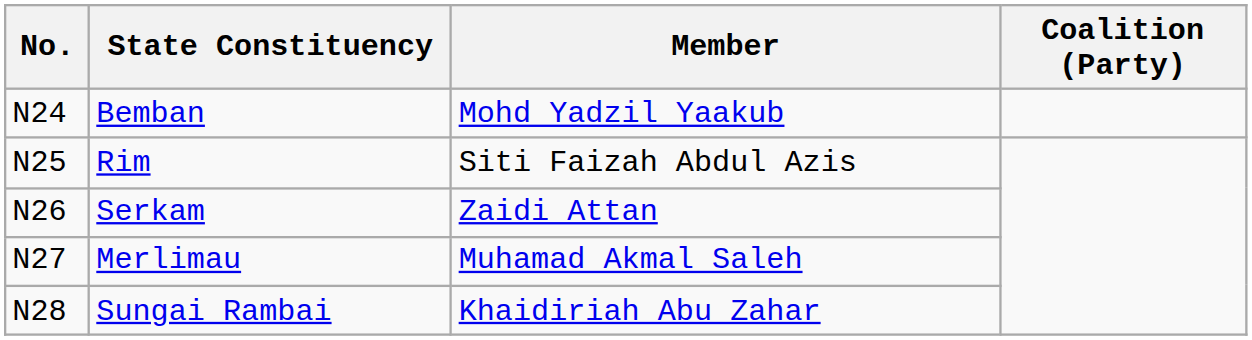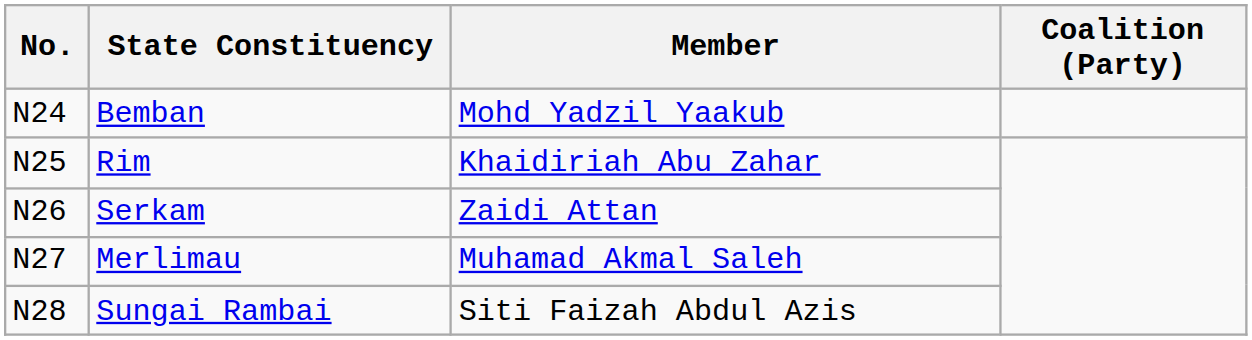(658, 163) Siti Faizah Abdul Azis -> (640, 163) Khaidiriah Abu Zahar
(640, 310) Khaidiriah Abu Zahar -> (658, 310) Siti Faizah Abdul Azis
